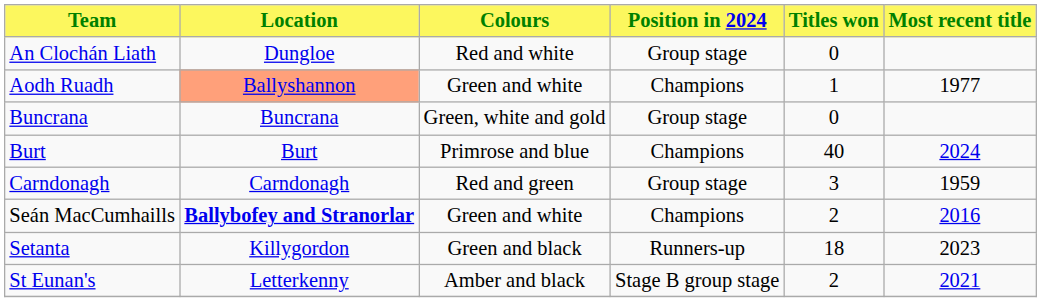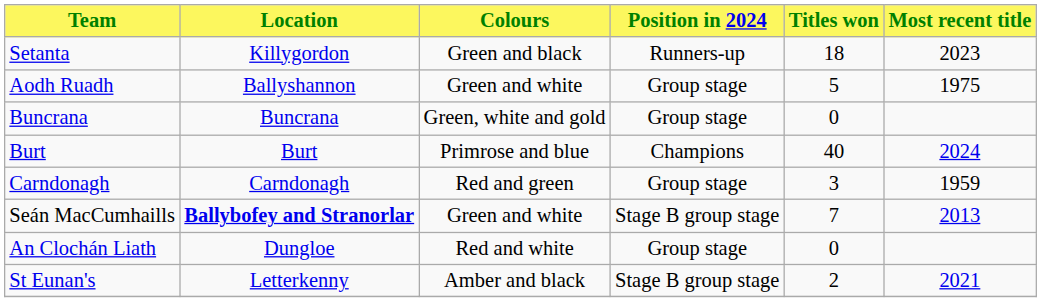rows swapped: (83, 53) <-> (39, 248)
(299, 85) lightsalmon background -> (299, 85) no background
(697, 85) Champions -> (697, 85) Group stage
(834, 85) 1 -> (834, 85) 5
(960, 85) 1977 -> (960, 85) 1975
(697, 215) Champions -> (697, 215) Stage B group stage
(834, 215) 2 -> (834, 215) 7
(960, 215) 2016 -> (960, 215) 2013
